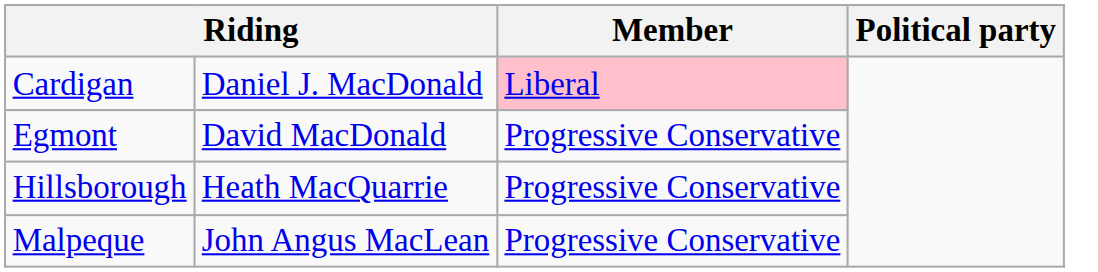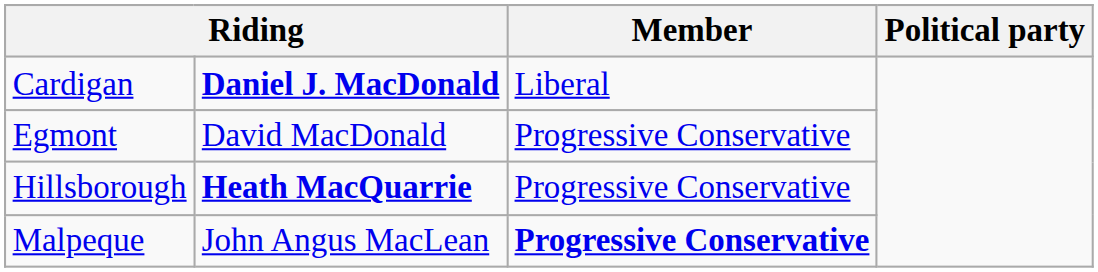(342, 82) normal -> (351, 82) bold
(552, 82) pink background -> (562, 82) no background
(325, 187) normal -> (337, 187) bold
(672, 239) normal -> (692, 239) bold
